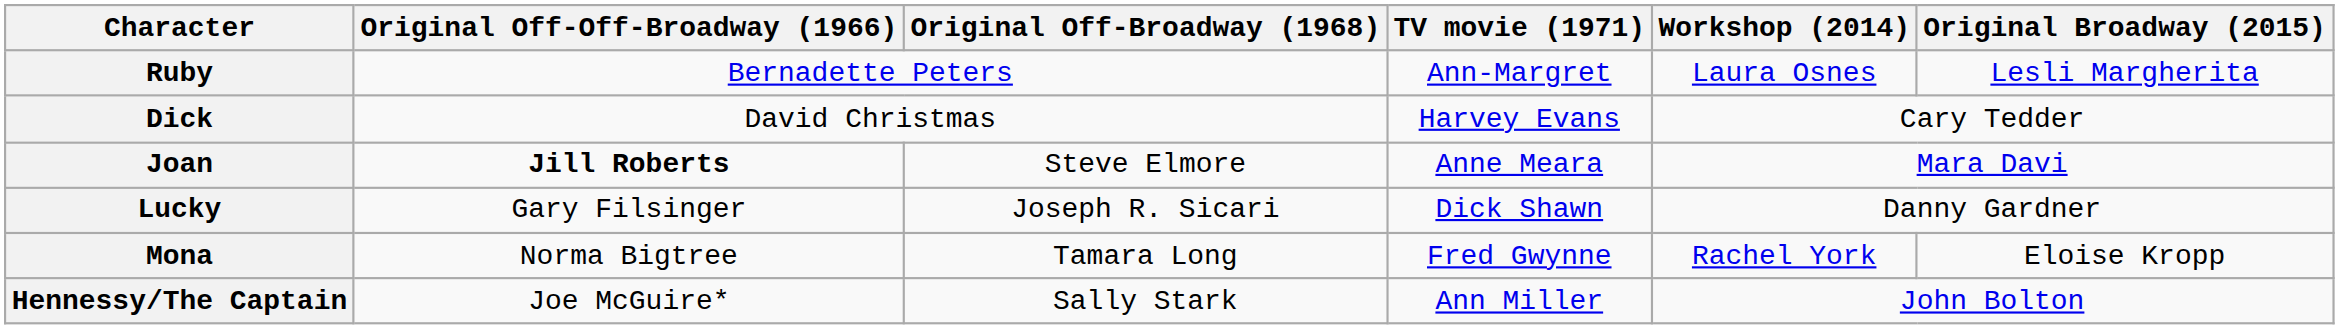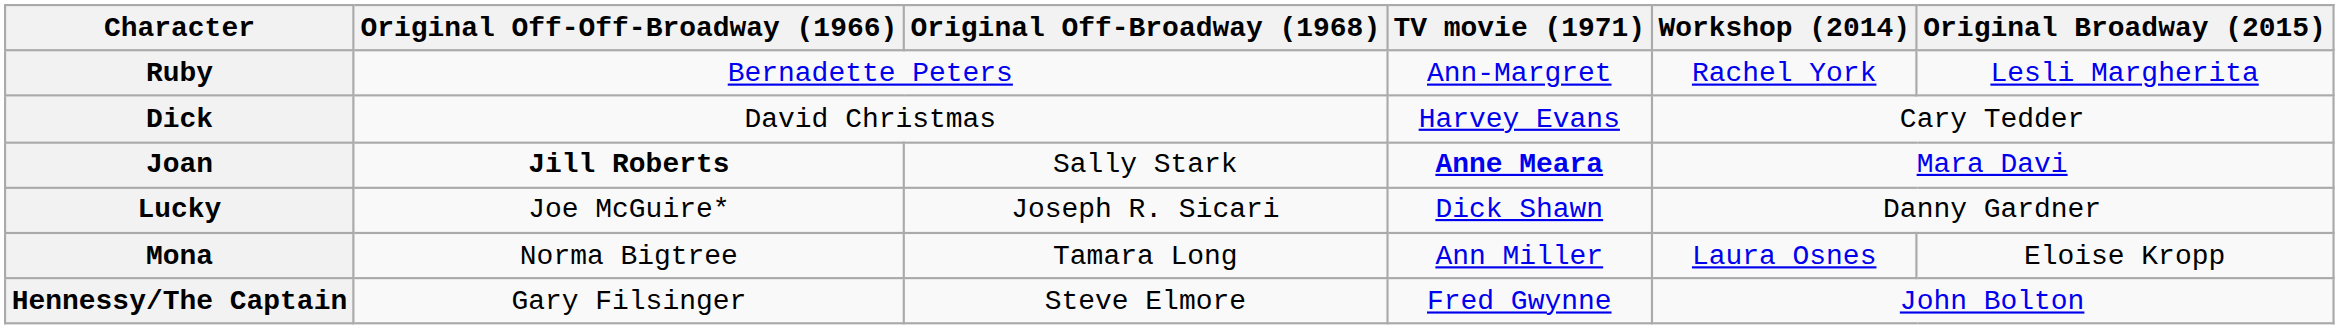(1784, 73) Laura Osnes -> (1784, 73) Rachel York
(1145, 165) Steve Elmore -> (1145, 165) Sally Stark
(1519, 165) normal -> (1519, 165) bold
(629, 210) Gary Filsinger -> (629, 210) Joe McGuire*
(1519, 256) Fred Gwynne -> (1519, 256) Ann Miller
(1784, 256) Rachel York -> (1784, 256) Laura Osnes
(629, 301) Joe McGuire* -> (629, 301) Gary Filsinger
(1145, 301) Sally Stark -> (1145, 301) Steve Elmore
(1519, 301) Ann Miller -> (1519, 301) Fred Gwynne
